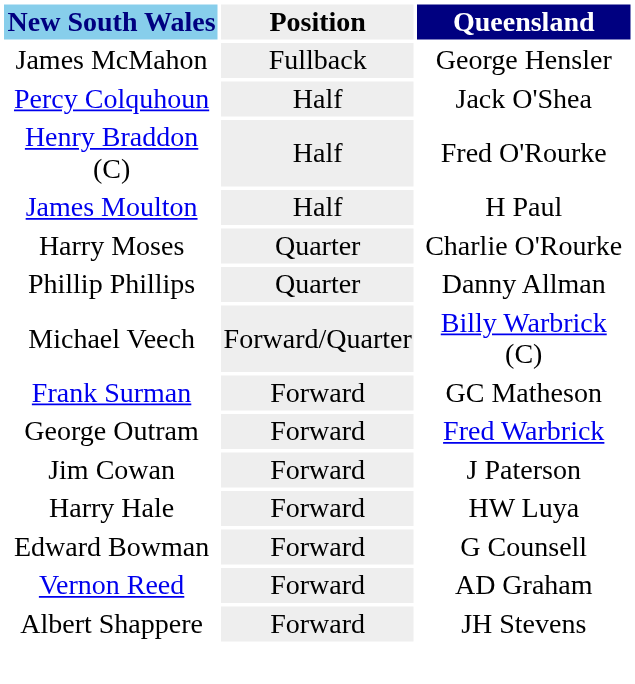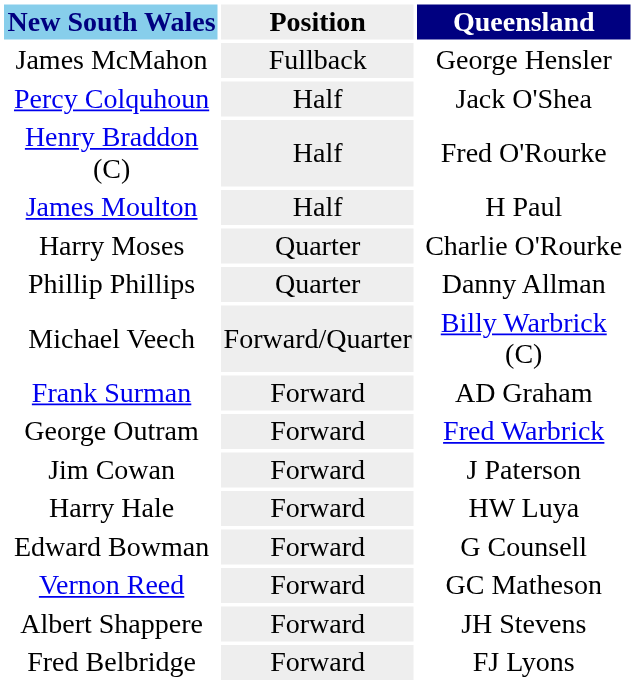(524, 392) GC Matheson -> (524, 392) AD Graham
(524, 585) AD Graham -> (524, 585) GC Matheson
+ row: (112, 662)
